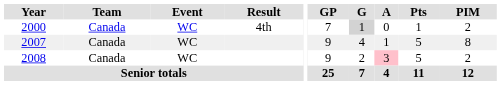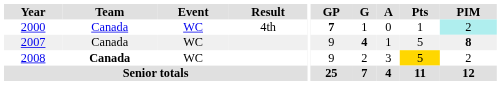(328, 27) normal -> (331, 27) bold
(362, 27) lightgrey background -> (364, 27) no background
(468, 27) no background -> (468, 27) paleturquoise background
(362, 42) normal -> (364, 42) bold
(468, 42) normal -> (468, 42) bold
(107, 58) normal -> (110, 58) bold
(386, 58) pink background -> (388, 58) no background
(419, 58) no background -> (420, 58) gold background
